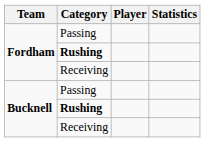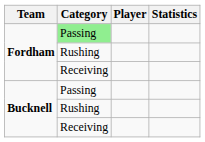(78, 33) no background -> (78, 33) lightgreen background
(81, 52) bold -> (80, 52) normal
(81, 108) bold -> (80, 108) normal
